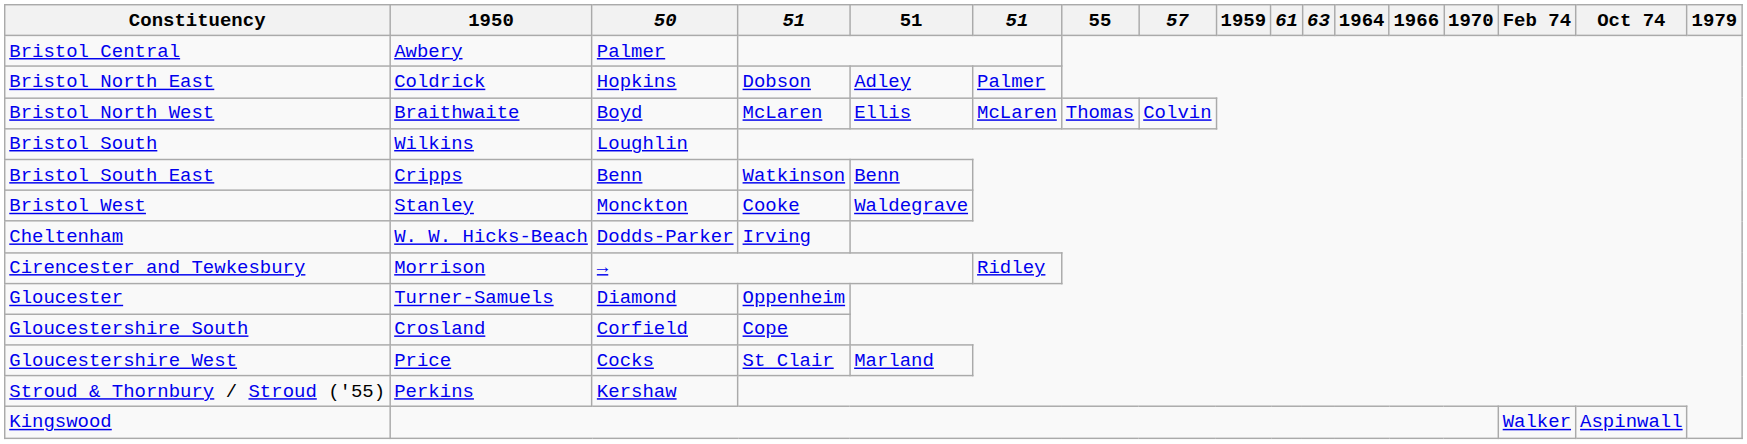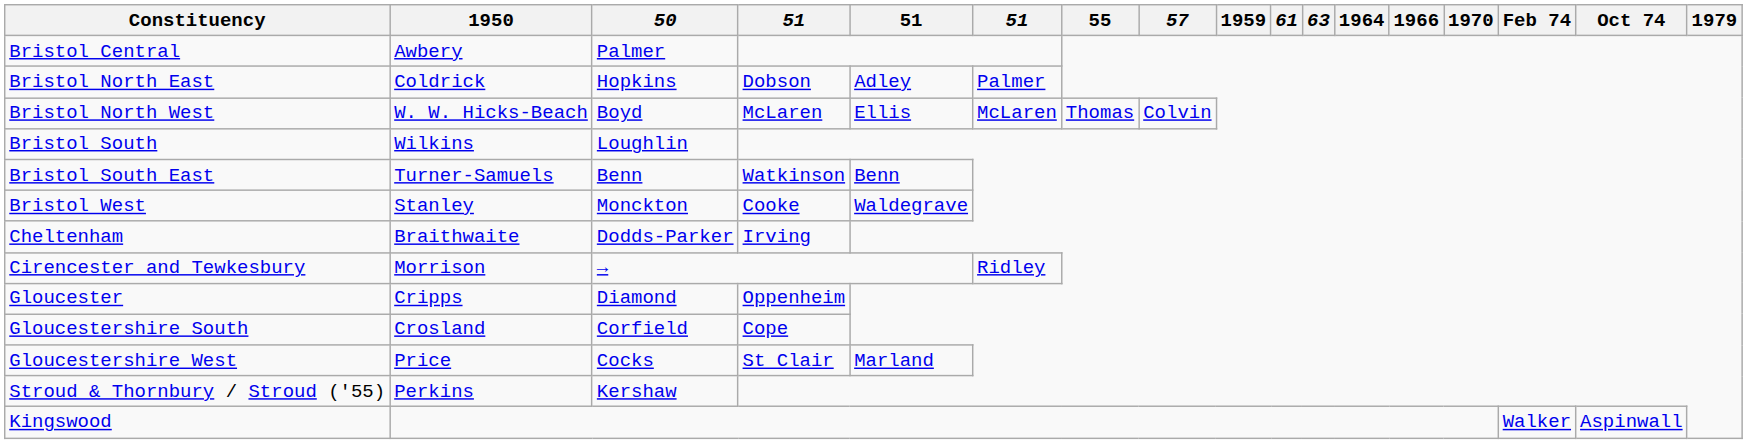(457, 113) Braithwaite -> (491, 113) W. W. Hicks-Beach
(428, 175) Cripps -> (474, 175) Turner-Samuels
(491, 237) W. W. Hicks-Beach -> (457, 237) Braithwaite
(474, 299) Turner-Samuels -> (428, 299) Cripps
